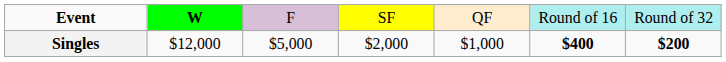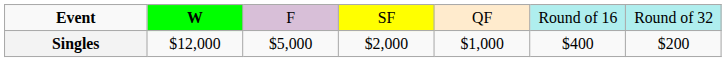(578, 43) bold -> (578, 43) normal
(674, 43) bold -> (674, 43) normal
